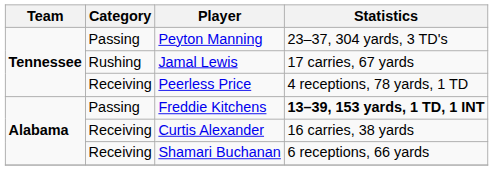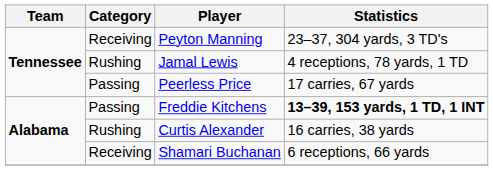(114, 39) Passing -> (120, 39) Receiving
(351, 61) 17 carries, 67 yards -> (378, 61) 4 receptions, 78 yards, 1 TD
(120, 84) Receiving -> (114, 84) Passing
(378, 84) 4 receptions, 78 yards, 1 TD -> (351, 84) 17 carries, 67 yards
(120, 130) Receiving -> (115, 130) Rushing
